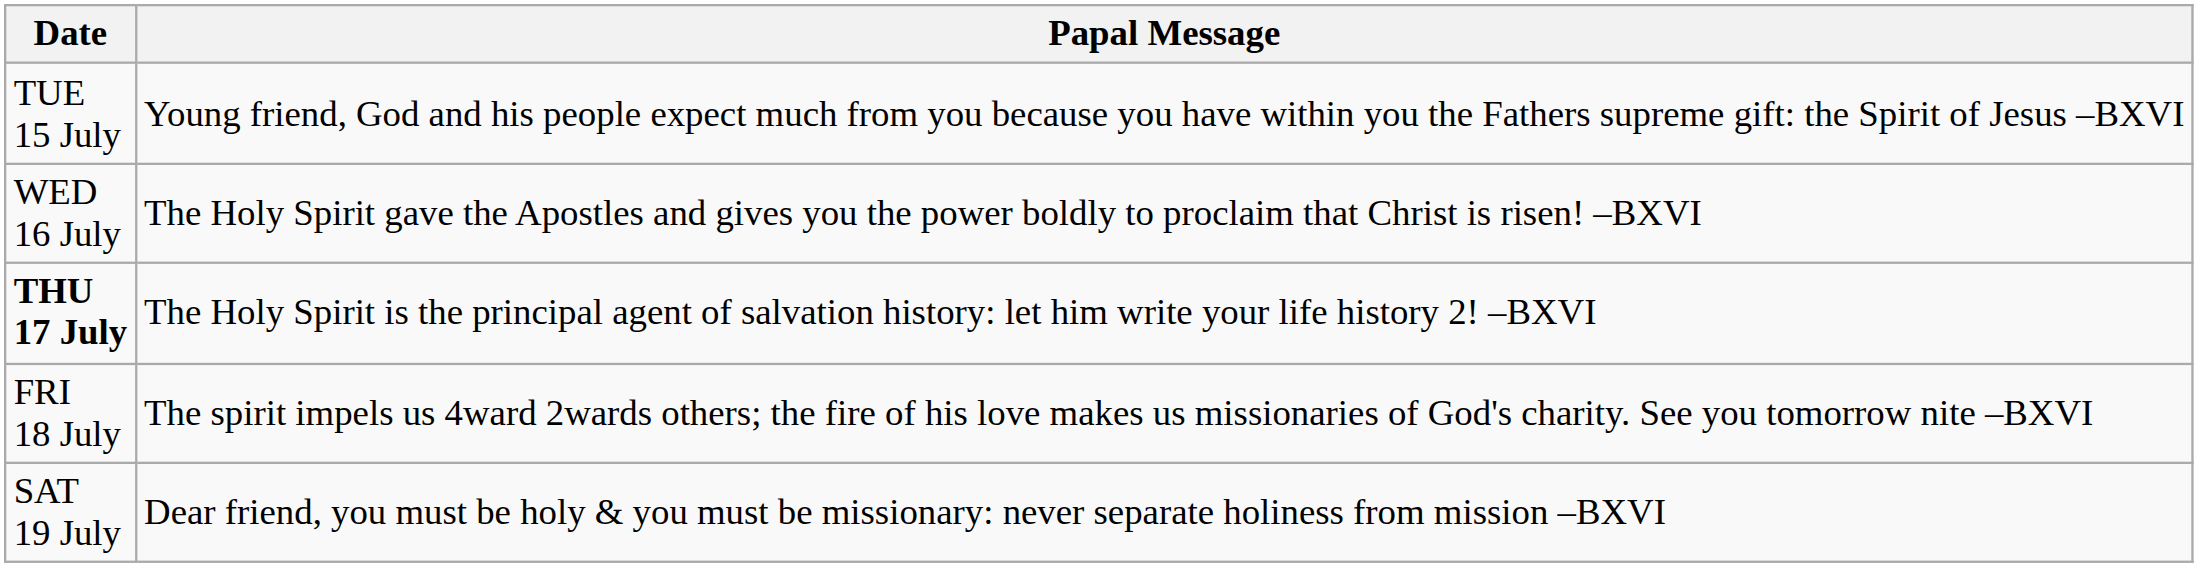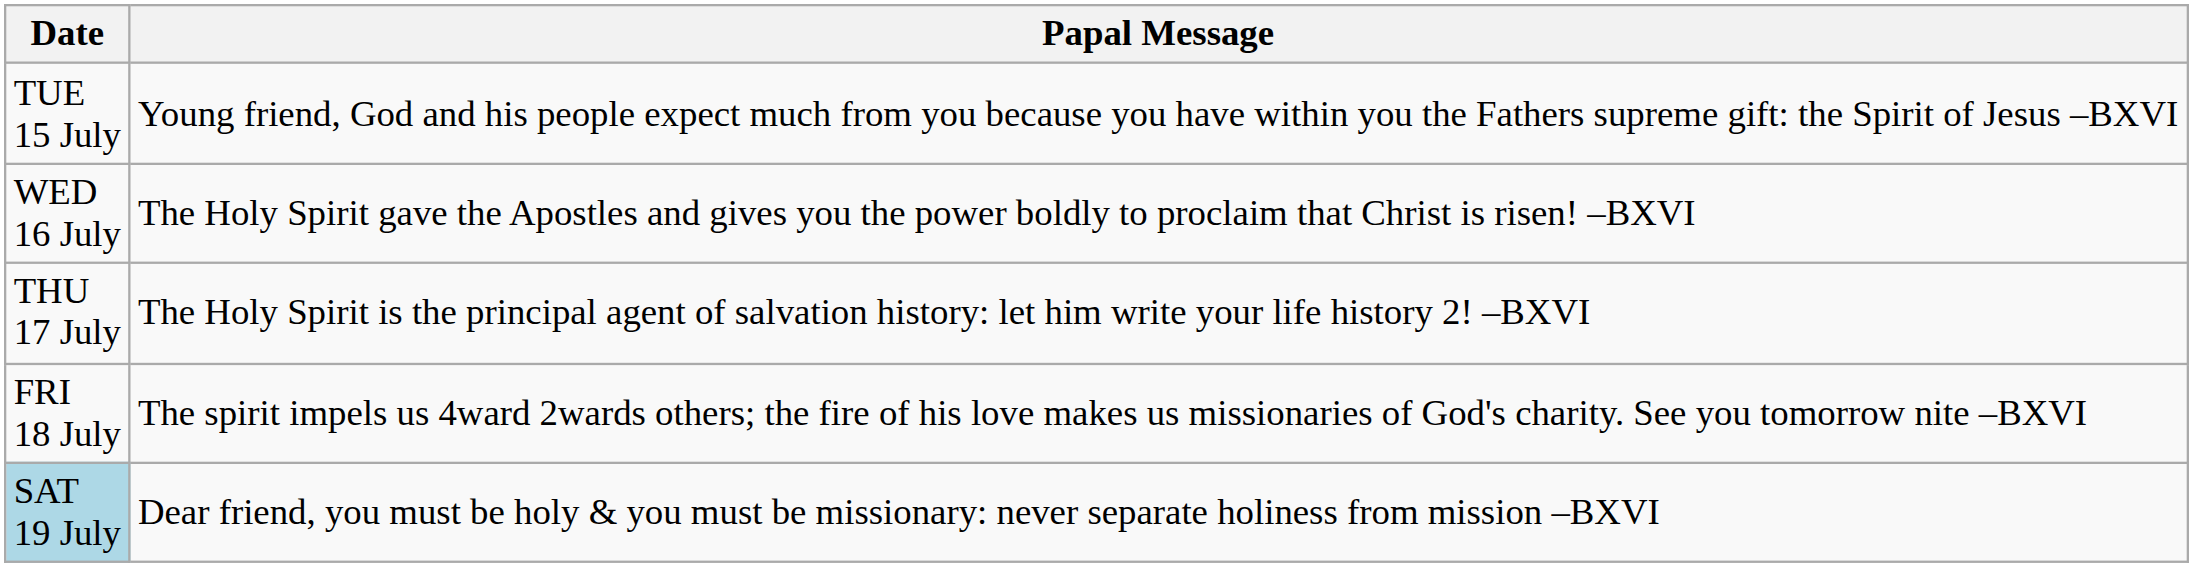(70, 312) bold -> (67, 312) normal
(67, 511) no background -> (67, 511) lightblue background
